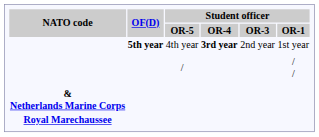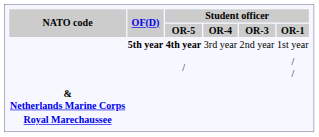(182, 45) normal -> (184, 45) bold
(219, 45) bold -> (220, 45) normal
